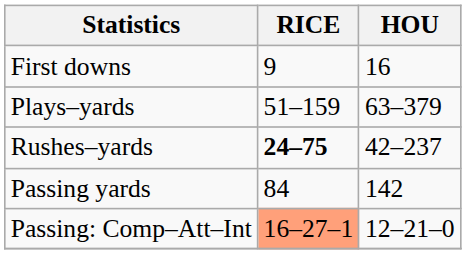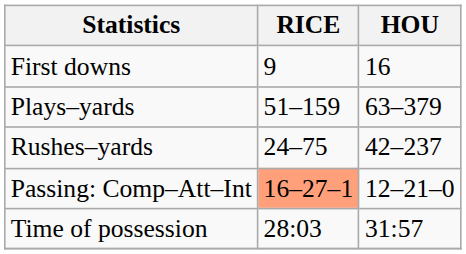(296, 147) bold -> (296, 147) normal
- row: (81, 187)
+ row: (109, 228)
